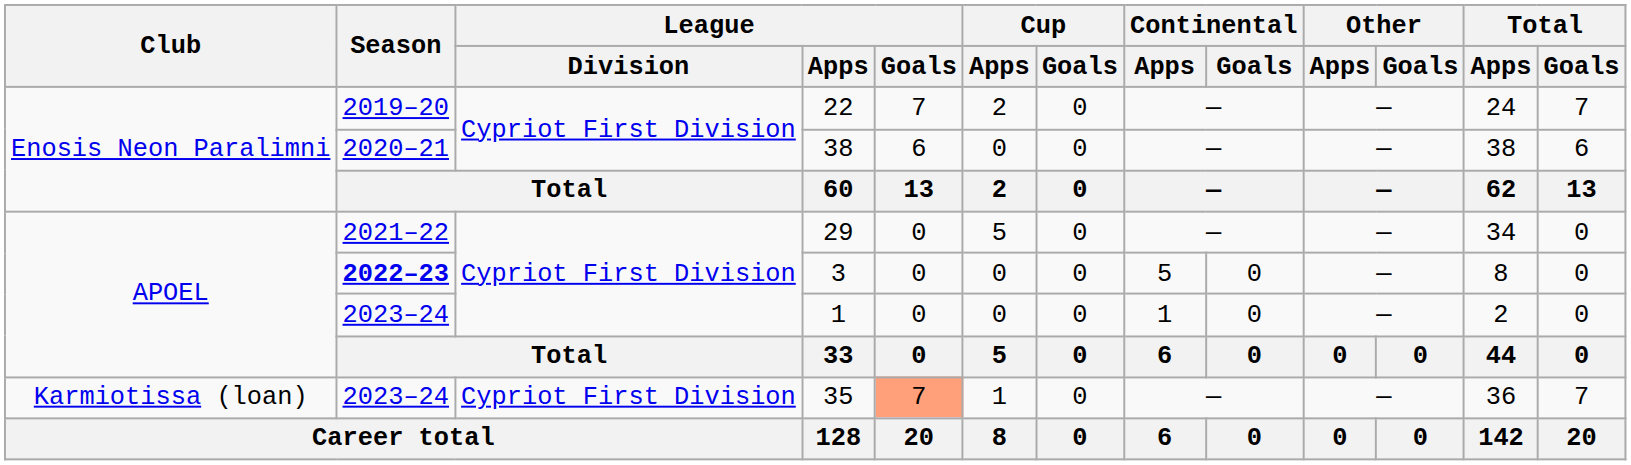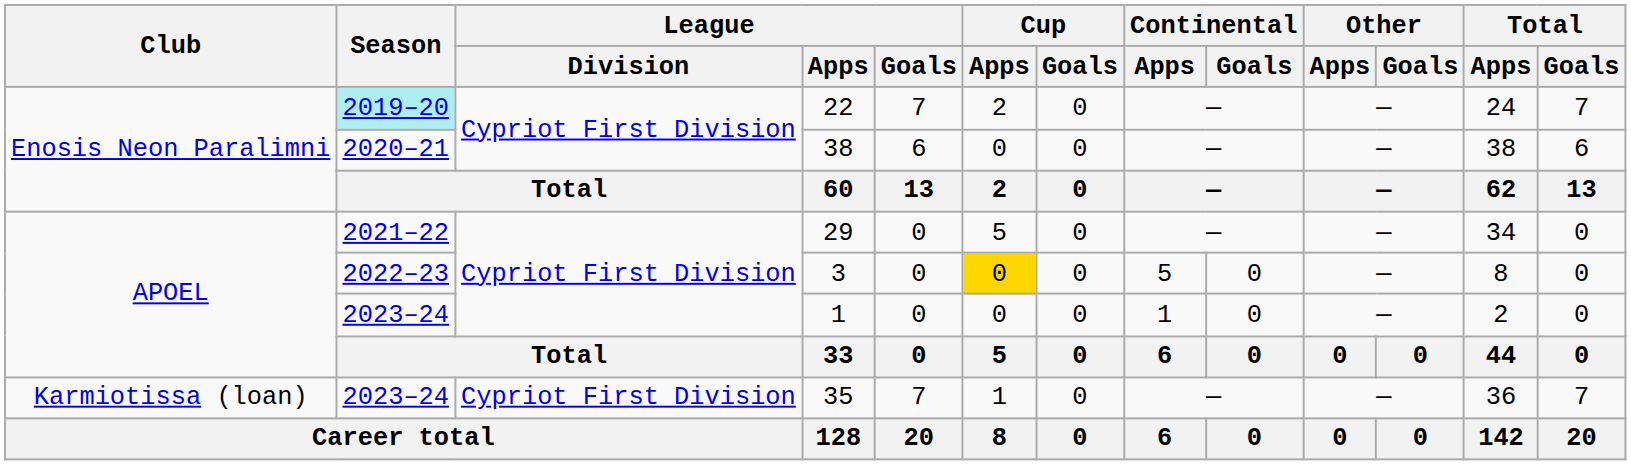(396, 108) no background -> (396, 108) paleturquoise background
(396, 274) bold -> (396, 274) normal
(999, 274) no background -> (999, 274) gold background
(919, 397) lightsalmon background -> (919, 397) no background
